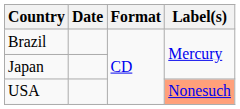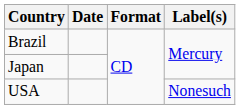(200, 91) lightsalmon background -> (200, 91) no background
